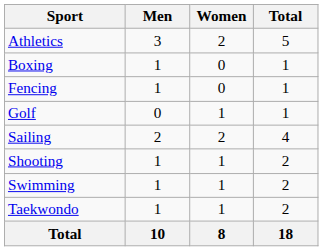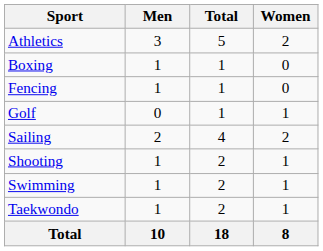columns swapped: (221, 16) <-> (285, 16)
